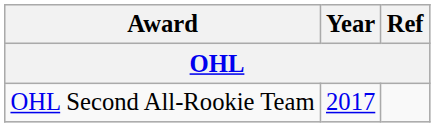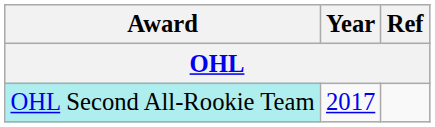(163, 102) no background -> (163, 102) paleturquoise background
